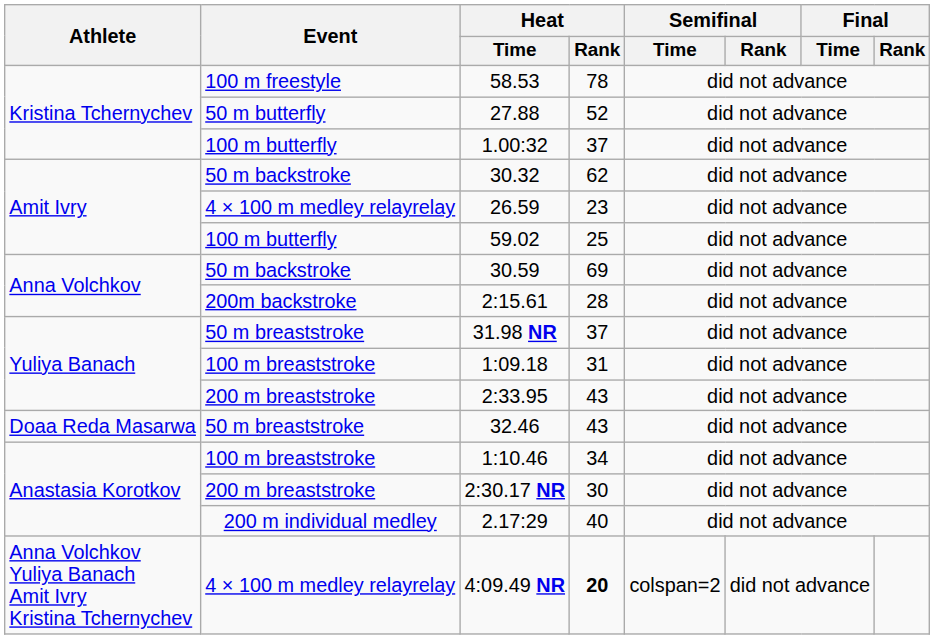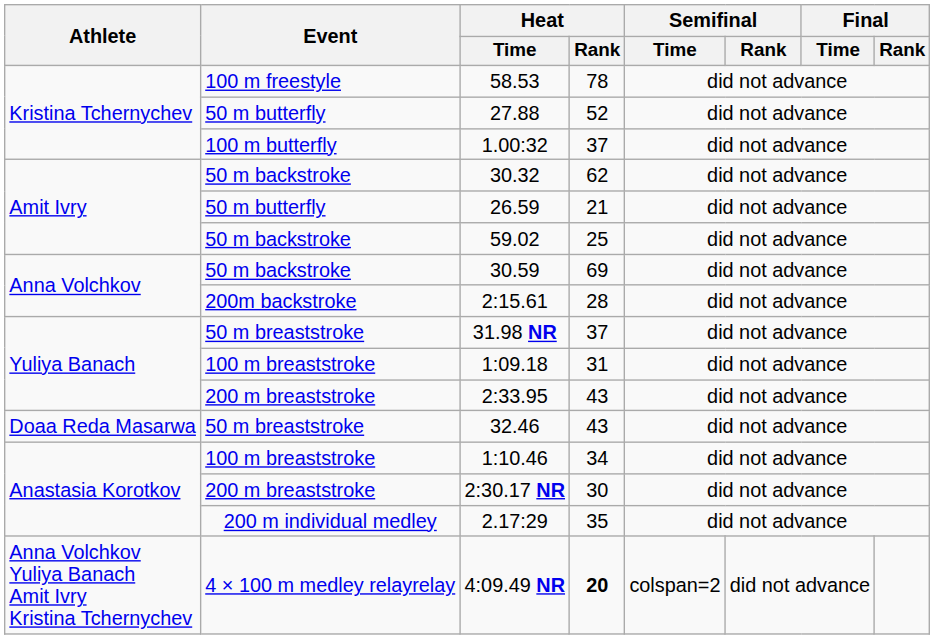(330, 207) 4 × 100 m medley relayrelay -> (265, 207) 50 m butterfly
(597, 207) 23 -> (597, 207) 21
(271, 239) 100 m butterfly -> (278, 239) 50 m backstroke
(597, 521) 40 -> (597, 521) 35
